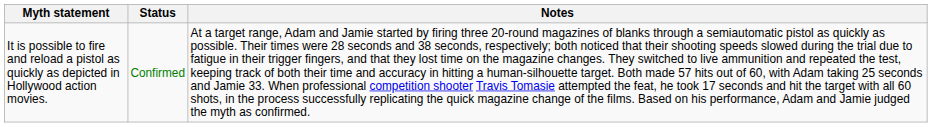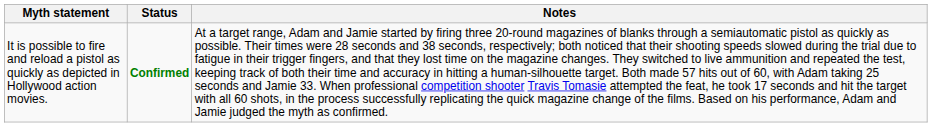(158, 72) normal -> (160, 72) bold
